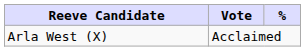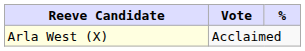(58, 36) no background -> (58, 36) lightyellow background
